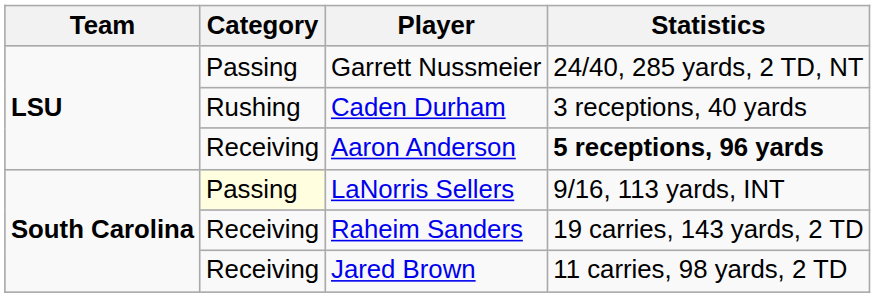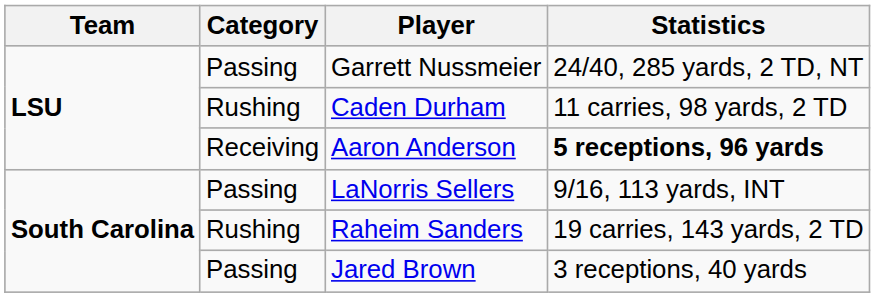(680, 107) 3 receptions, 40 yards -> (700, 107) 11 carries, 98 yards, 2 TD
(252, 189) lightyellow background -> (252, 189) no background
(263, 229) Receiving -> (253, 229) Rushing
(263, 270) Receiving -> (252, 270) Passing
(700, 270) 11 carries, 98 yards, 2 TD -> (680, 270) 3 receptions, 40 yards
